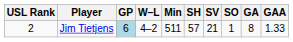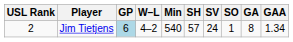(173, 28) 511 -> (173, 28) 540
(212, 28) 21 -> (212, 28) 24
(275, 28) 1.33 -> (275, 28) 1.34
